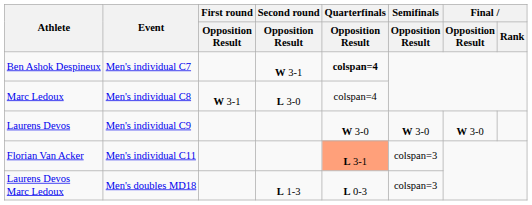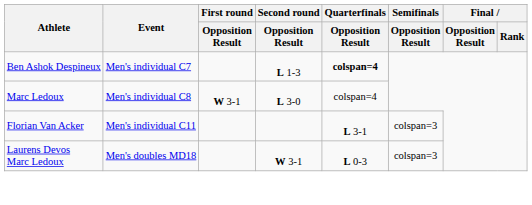(289, 73) W 3-1 -> (289, 73) L 1-3
- row: (38, 126)
(355, 162) lightsalmon background -> (355, 132) no background
(289, 192) L 1-3 -> (289, 162) W 3-1
